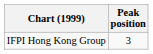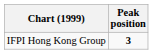(128, 40) normal -> (128, 40) bold
